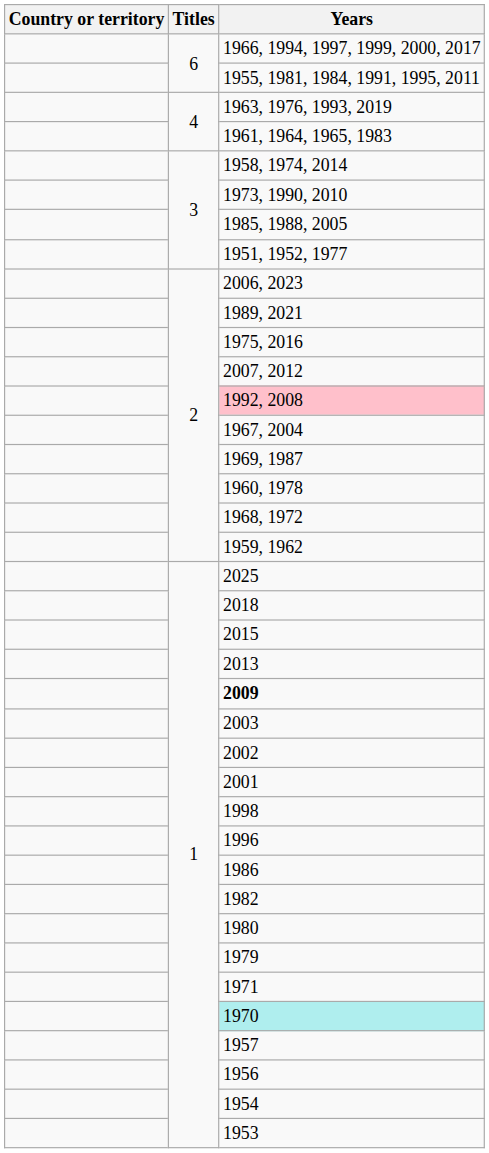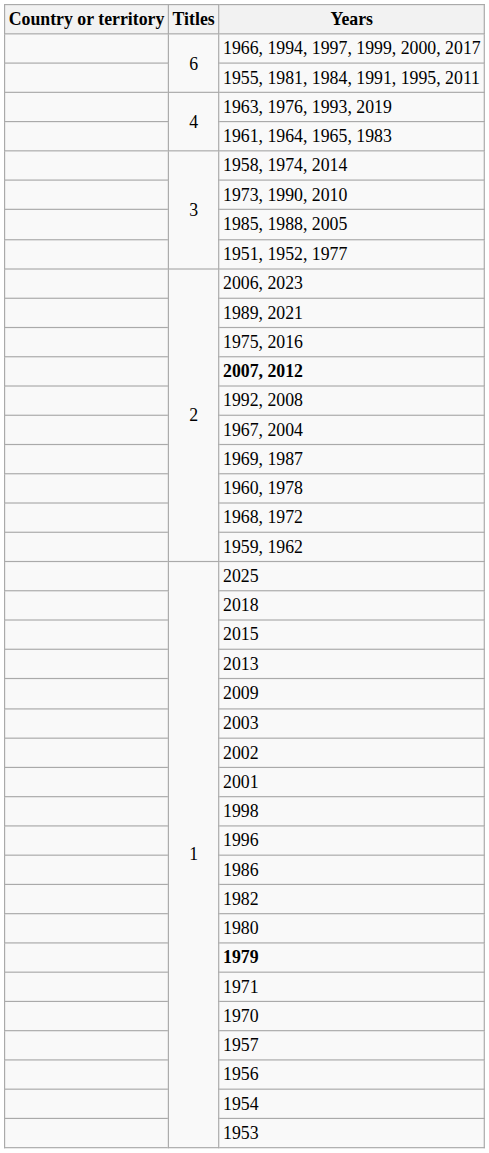(263, 371) normal -> (263, 371) bold
(263, 400) pink background -> (263, 400) no background
(241, 693) bold -> (241, 693) normal
(241, 957) normal -> (241, 957) bold
(241, 1016) paleturquoise background -> (241, 1016) no background
